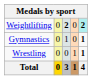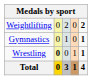(66, 25) bold -> (66, 25) normal
(83, 25) paleturquoise background -> (83, 25) no background
(58, 53) normal -> (58, 53) bold
